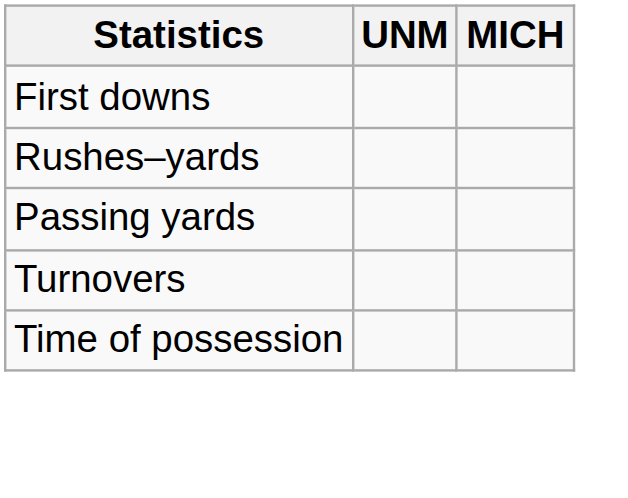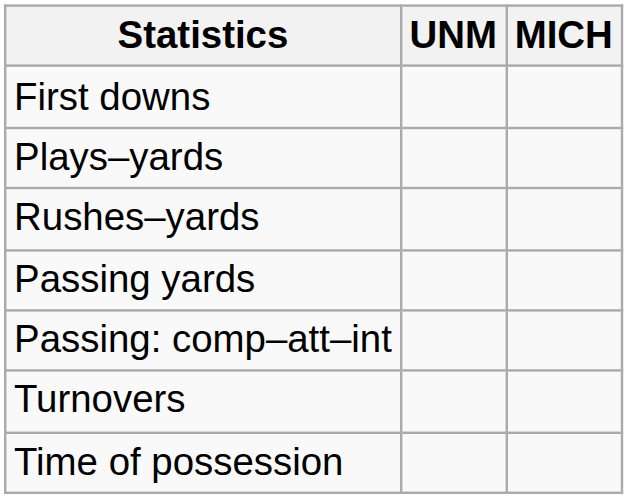+ row: (119, 157)
+ row: (203, 339)
